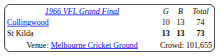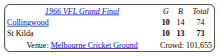(166, 22) normal -> (166, 22) bold
(180, 22) 13 -> (180, 22) 14
(166, 34) 13 -> (166, 34) 10
